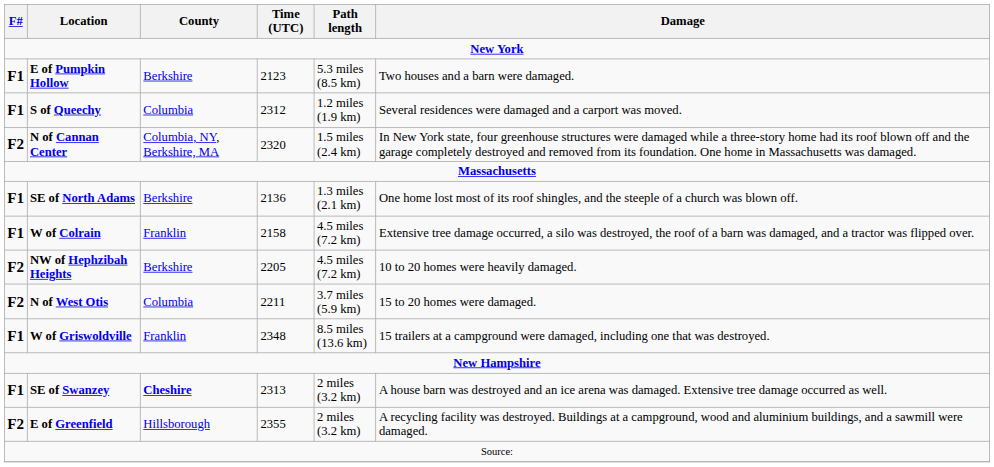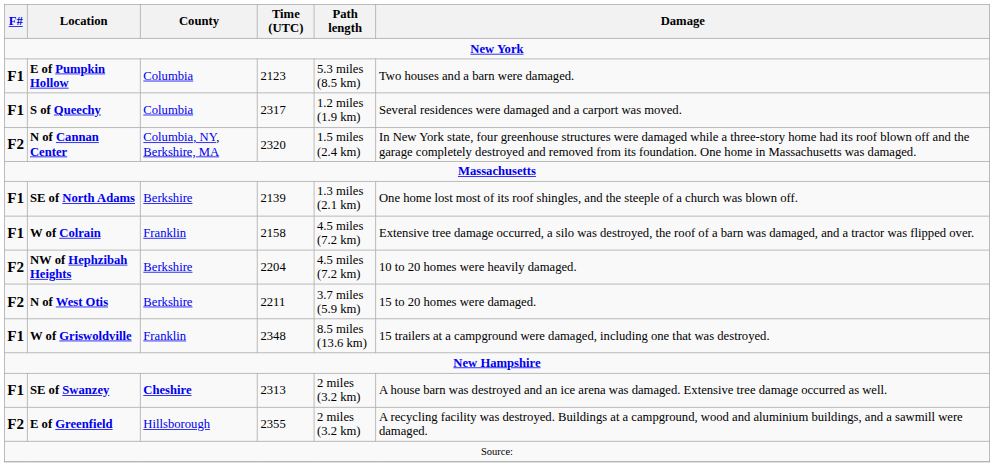(168, 75) Berkshire -> (168, 75) Columbia
(273, 110) 2312 -> (273, 110) 2317
(273, 198) 2136 -> (273, 198) 2139
(273, 267) 2205 -> (273, 267) 2204
(168, 301) Columbia -> (168, 301) Berkshire
